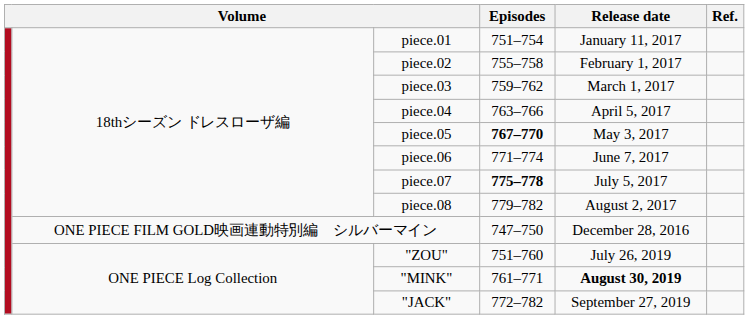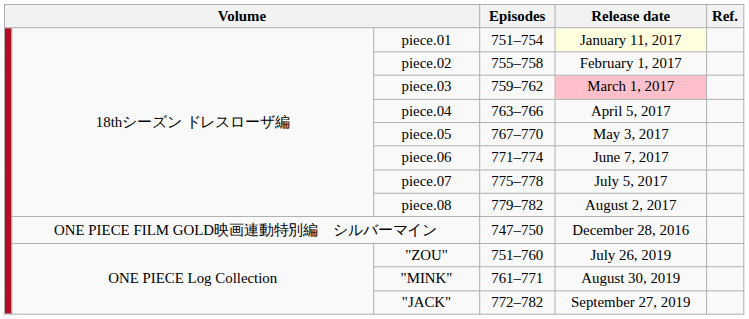(631, 39) no background -> (631, 39) lightyellow background
(631, 87) no background -> (631, 87) pink background
(517, 134) bold -> (517, 134) normal
(517, 181) bold -> (517, 181) normal
(631, 278) bold -> (631, 278) normal
